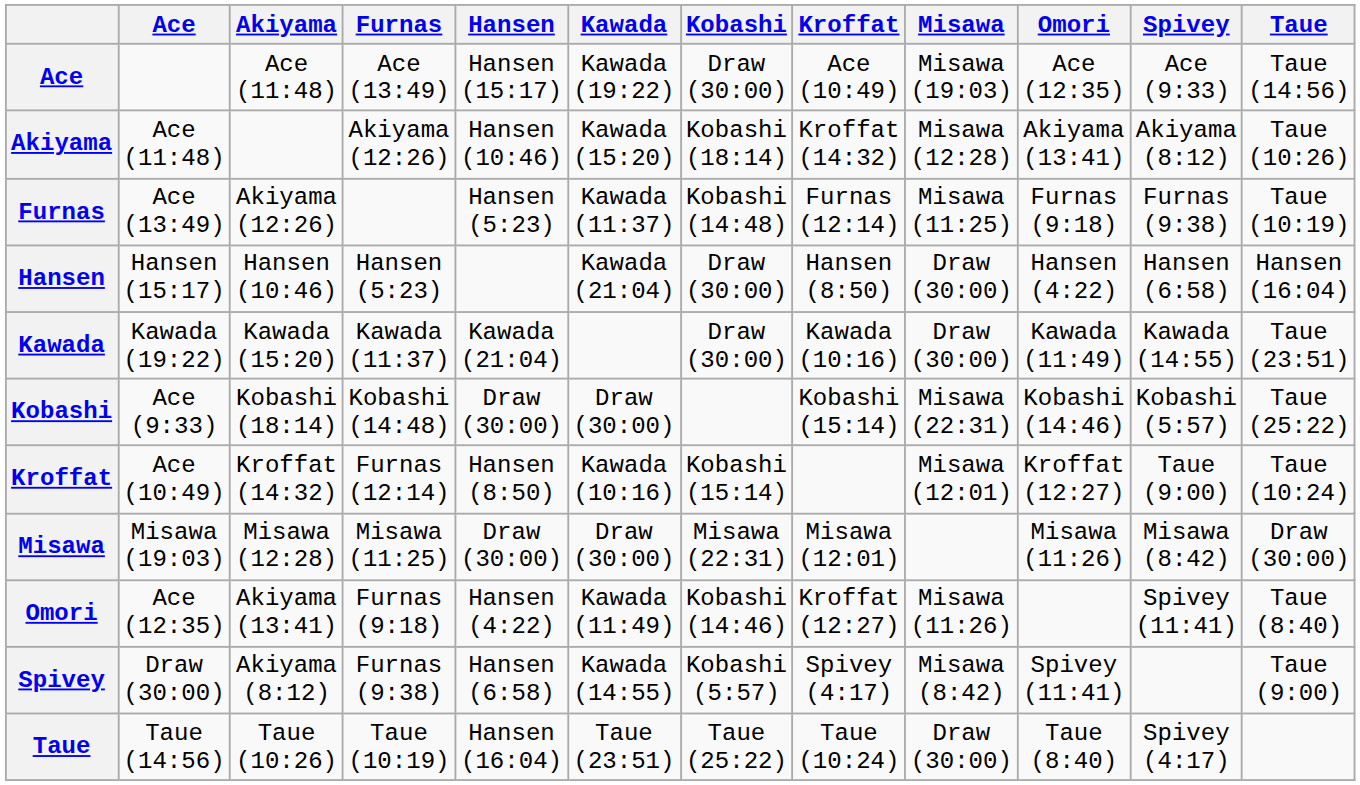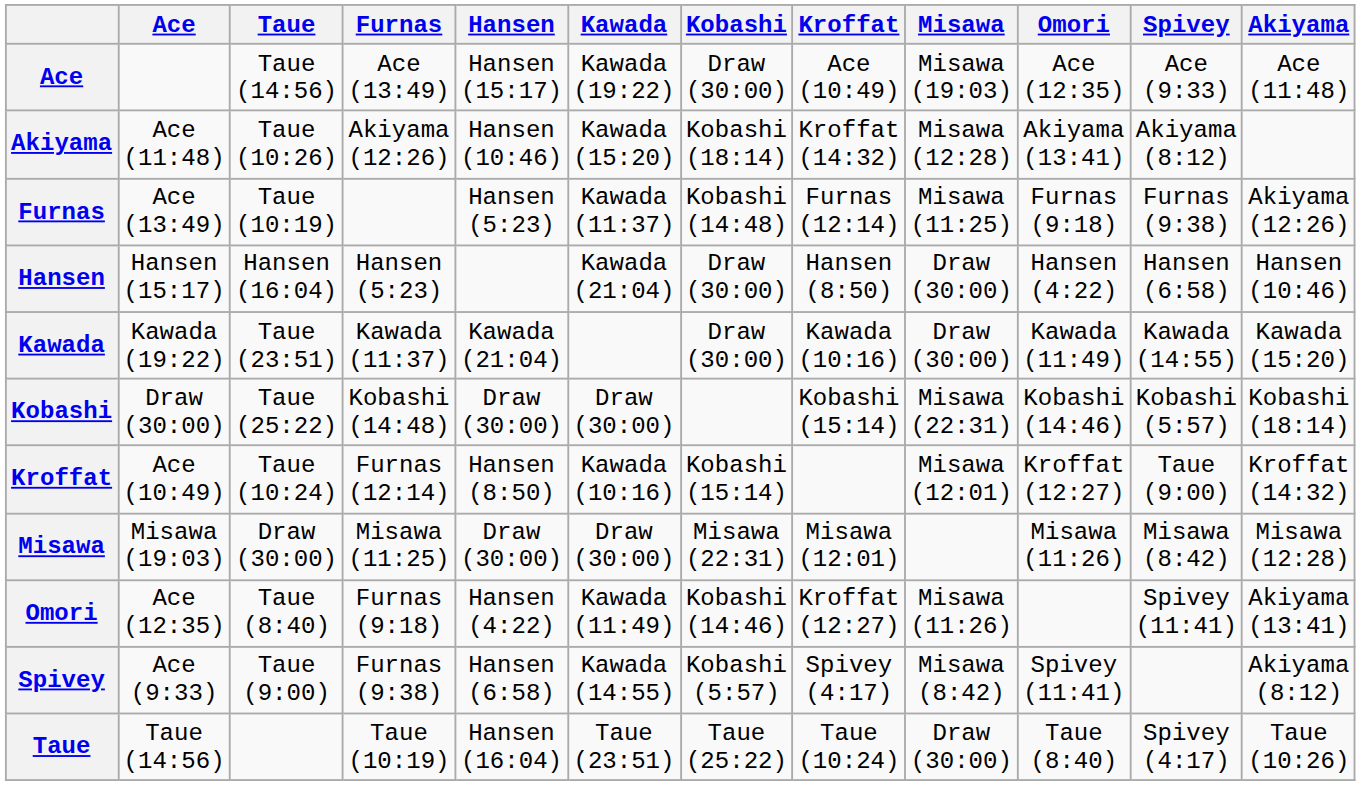columns swapped: (287, 25) <-> (1299, 25)
(174, 412) Ace (9:33) -> (174, 412) Draw (30:00)
(174, 680) Draw (30:00) -> (174, 680) Ace (9:33)
